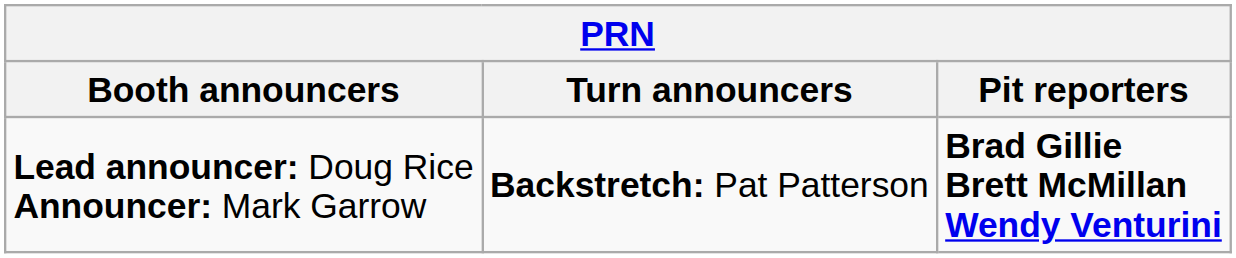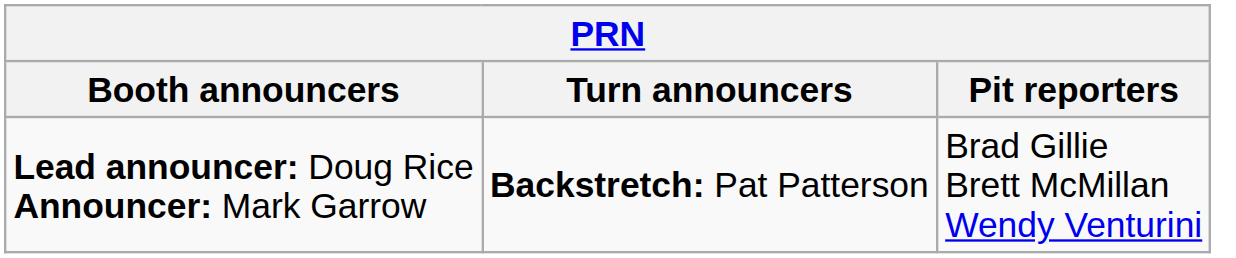(1083, 185) bold -> (1074, 185) normal
